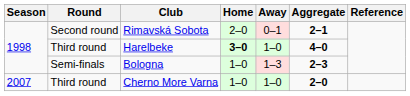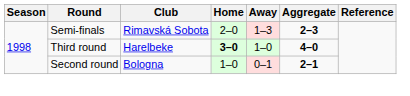(84, 30) Second round -> (77, 30) Semi-finals
(272, 30) 0–1 -> (263, 30) 1–3
(318, 30) 2–1 -> (309, 30) 2–3
(77, 64) Semi-finals -> (84, 64) Second round
(272, 64) 1–3 -> (263, 64) 0–1
(318, 64) 2–3 -> (309, 64) 2–1
- row: (171, 82)
